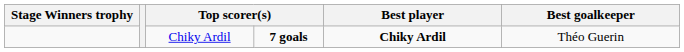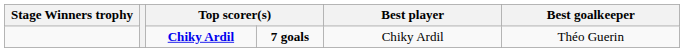(200, 37) normal -> (201, 37) bold
(413, 37) bold -> (413, 37) normal
